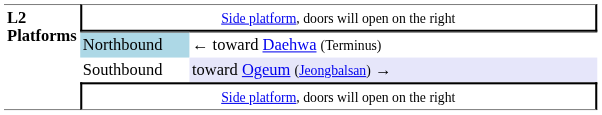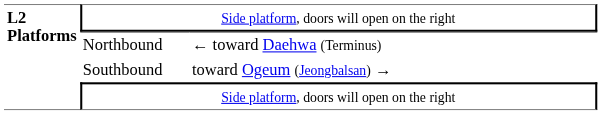(123, 45) lightblue background -> (123, 45) no background
(292, 69) lavender background -> (292, 69) no background
